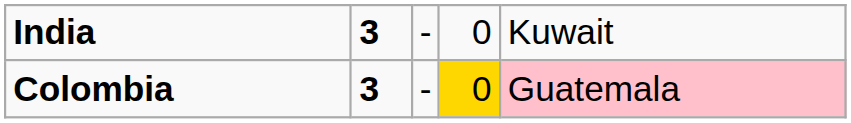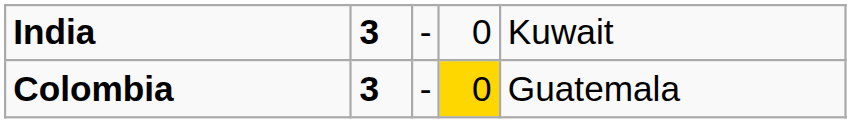(594, 88) pink background -> (594, 88) no background
